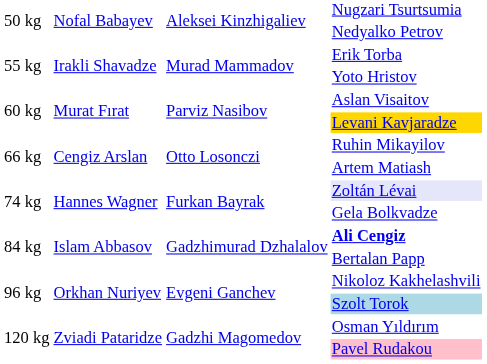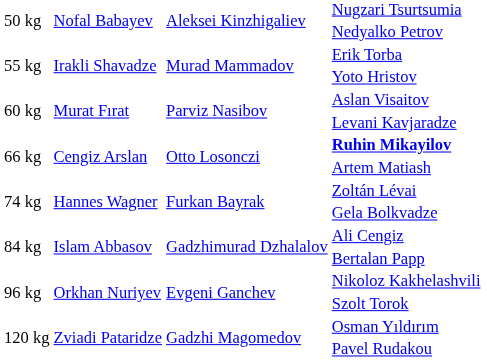(394, 122) gold background -> (394, 122) no background
(388, 145) normal -> (392, 145) bold
(374, 190) lavender background -> (374, 190) no background
(369, 235) bold -> (368, 235) normal
(370, 303) lightblue background -> (370, 303) no background
(382, 349) pink background -> (382, 349) no background
